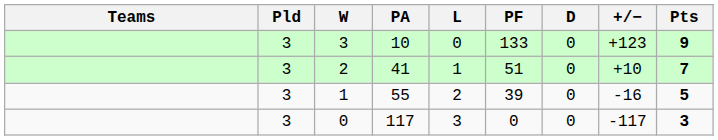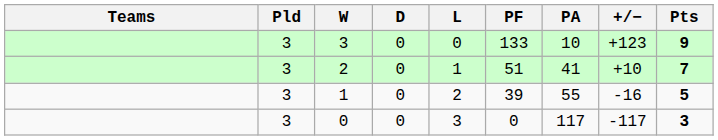columns swapped: (571, 18) <-> (400, 18)
